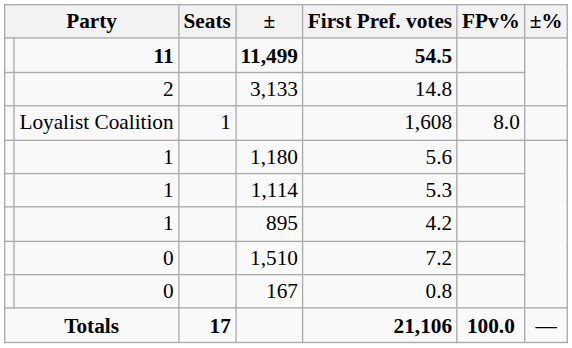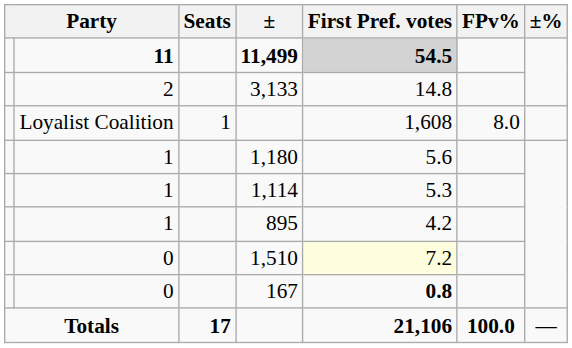(433, 55) no background -> (433, 55) lightgrey background
(439, 257) no background -> (439, 257) lightyellow background
(439, 291) normal -> (439, 291) bold
